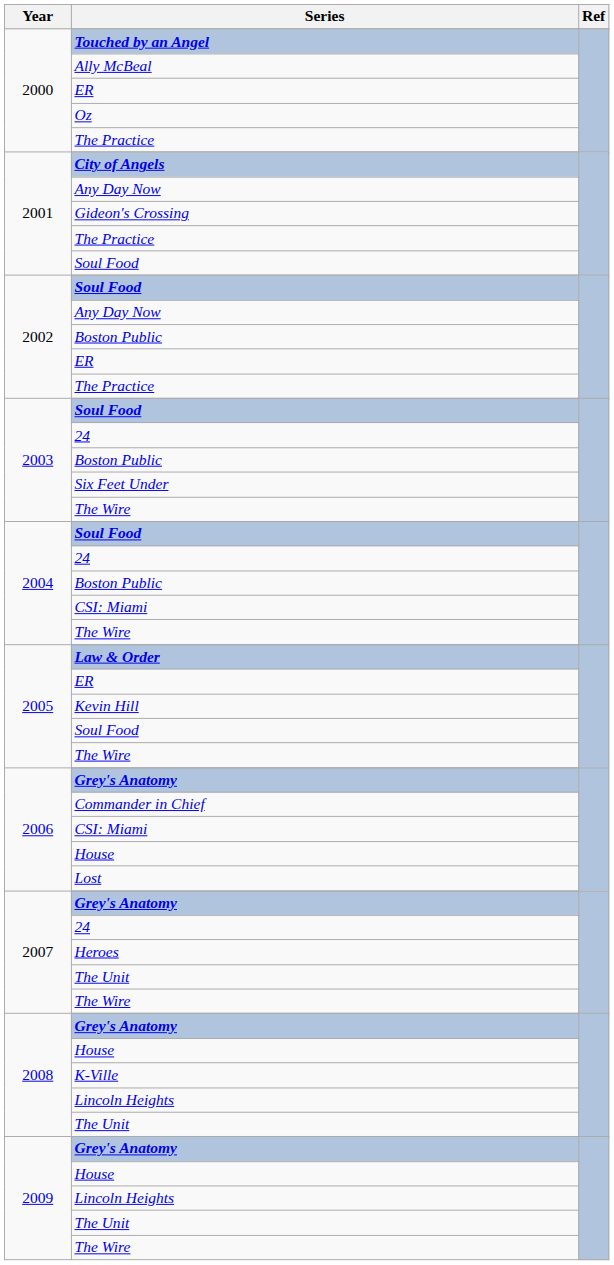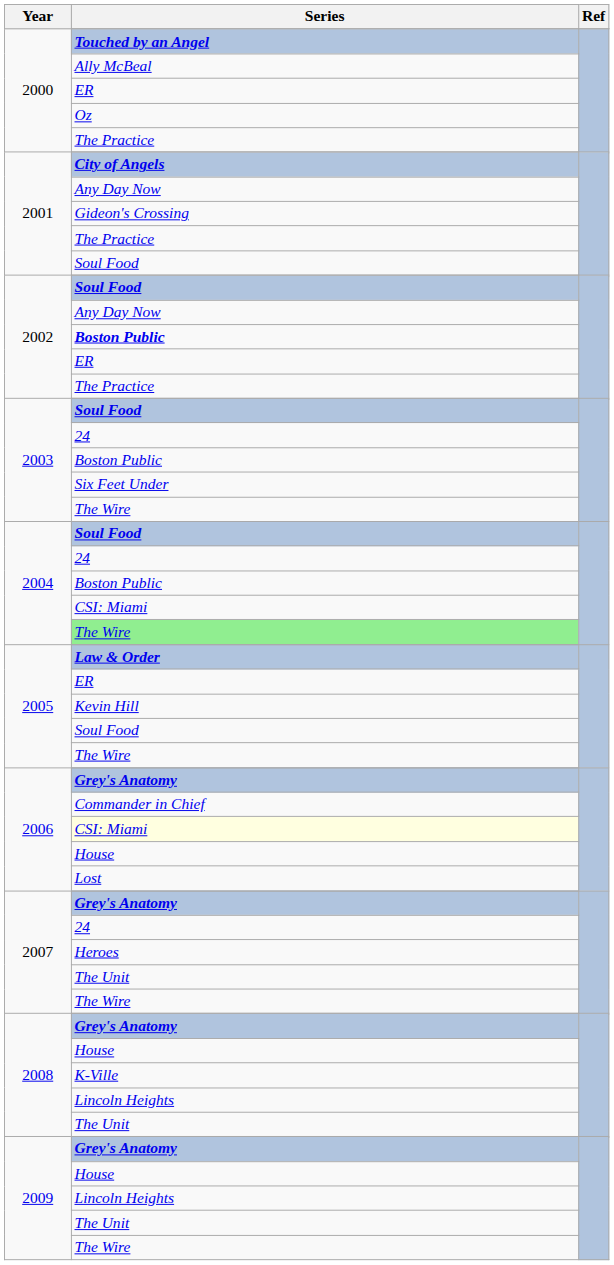(118, 336) normal -> (120, 336) bold
(102, 632) no background -> (102, 632) lightgreen background
(111, 829) no background -> (111, 829) lightyellow background
